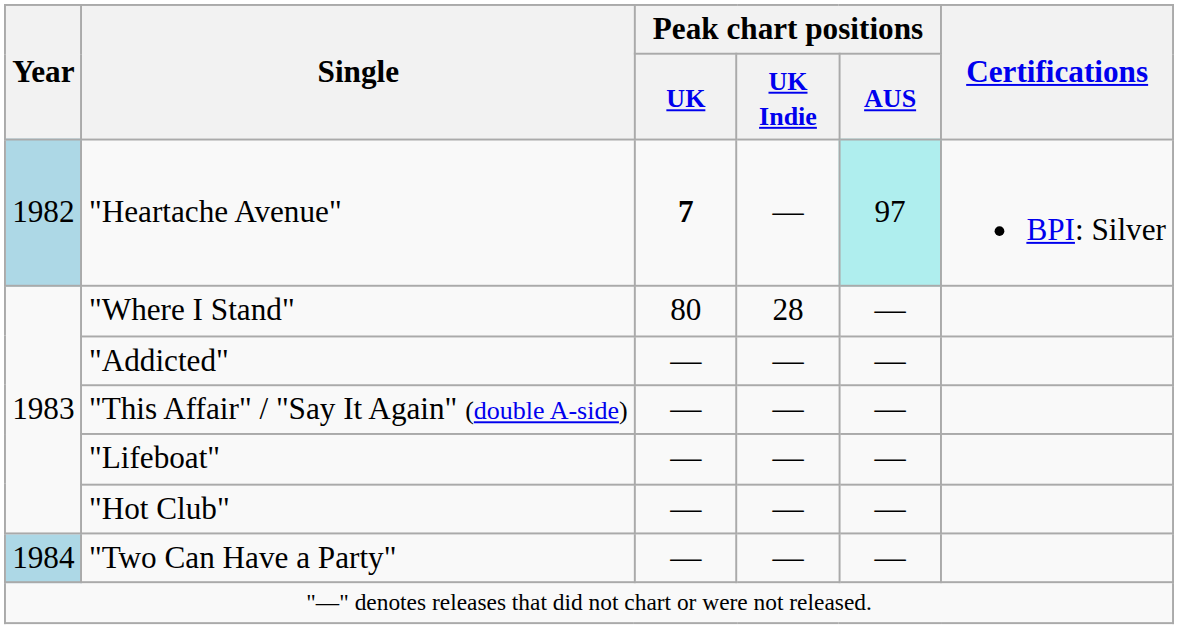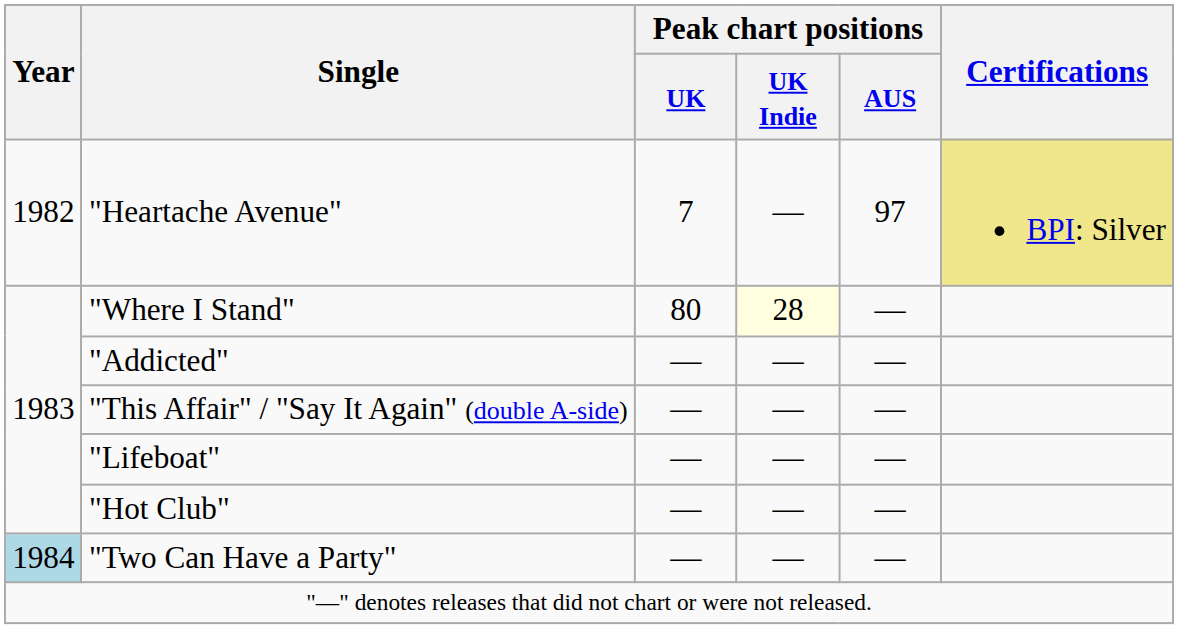(43, 212) lightblue background -> (43, 212) no background
(686, 212) bold -> (686, 212) normal
(890, 212) paleturquoise background -> (890, 212) no background
(1057, 230) no background -> (1057, 230) khaki background
(788, 310) no background -> (788, 310) lightyellow background
